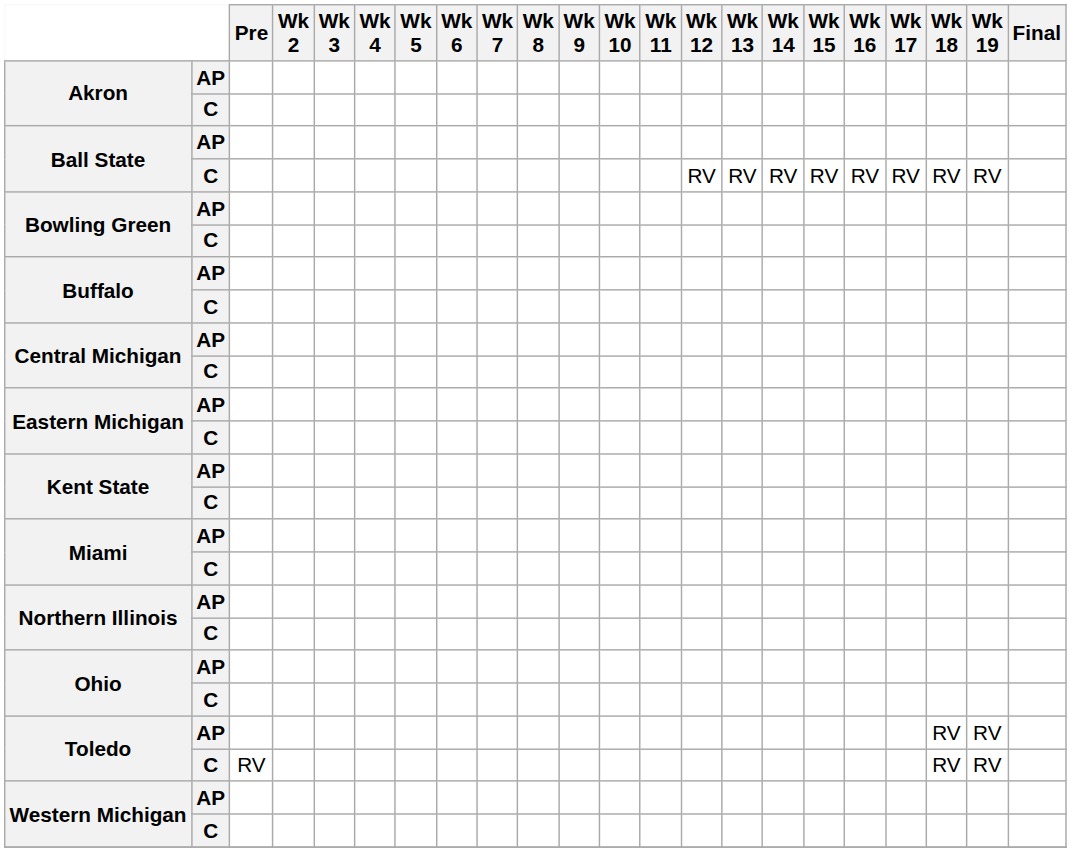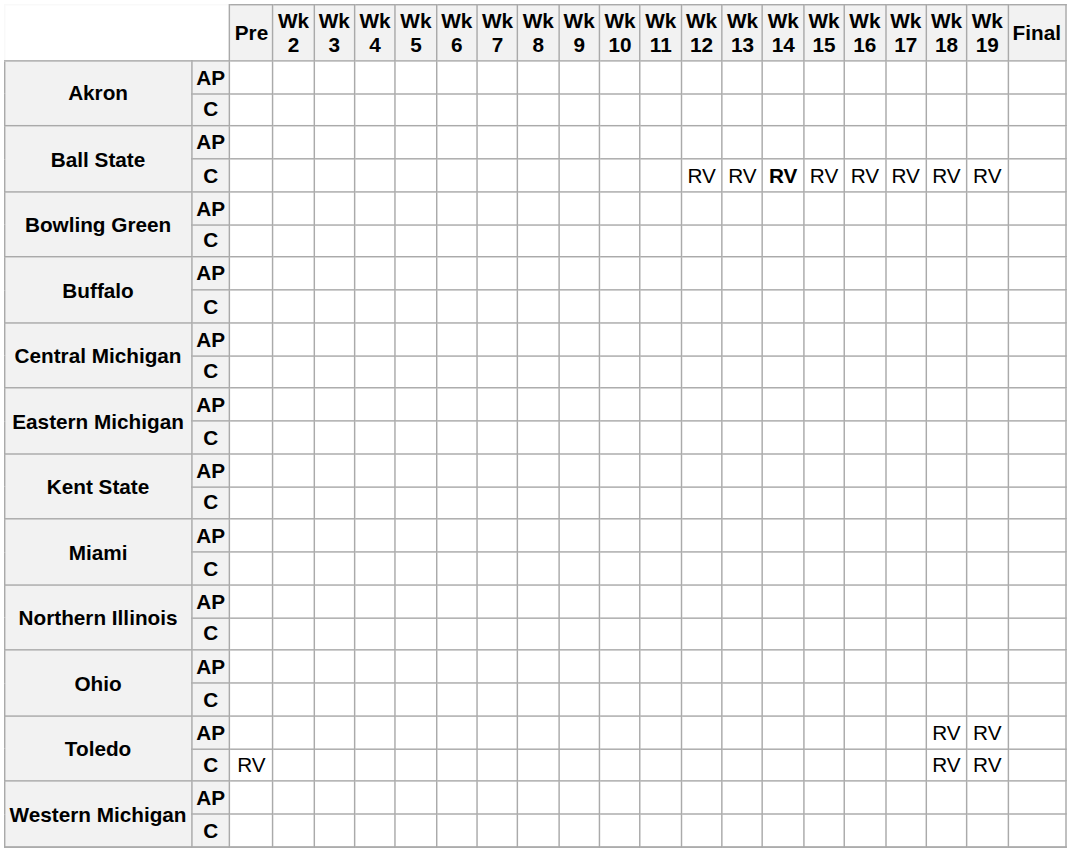(783, 176) normal -> (783, 176) bold
